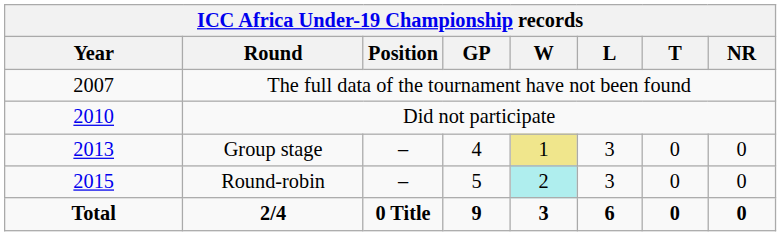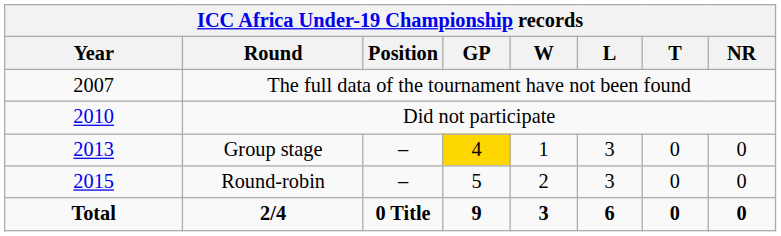(477, 149) no background -> (477, 149) gold background
(544, 149) khaki background -> (544, 149) no background
(544, 181) paleturquoise background -> (544, 181) no background
